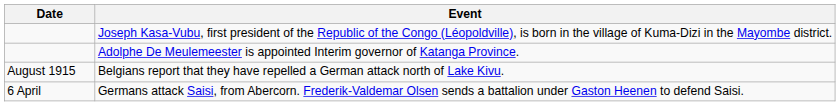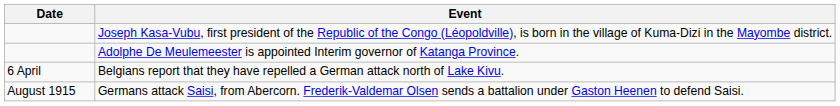(41, 71) August 1915 -> (24, 71) 6 April
(24, 91) 6 April -> (41, 91) August 1915
